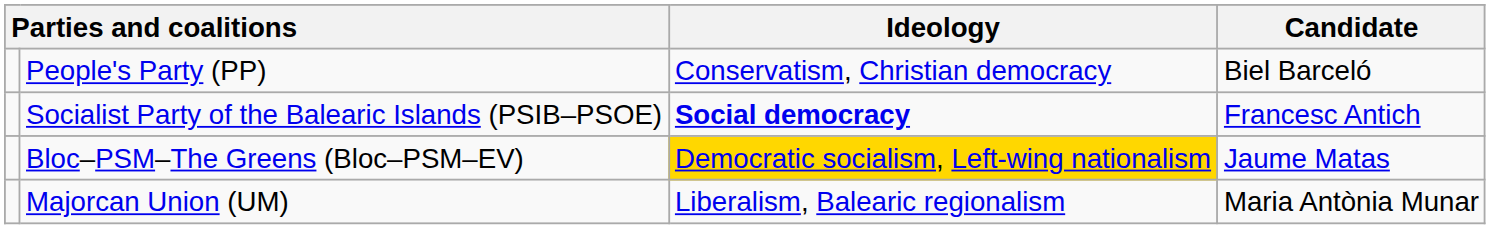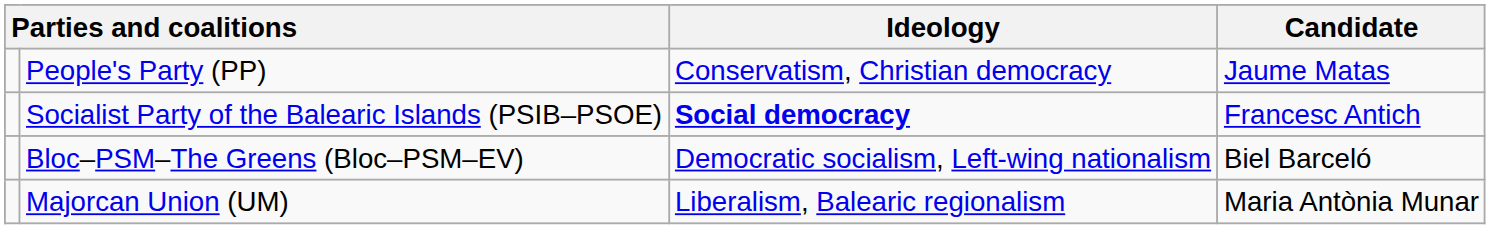(1298, 71) Biel Barceló -> (1307, 71) Jaume Matas
(943, 158) gold background -> (943, 158) no background
(1307, 158) Jaume Matas -> (1298, 158) Biel Barceló
